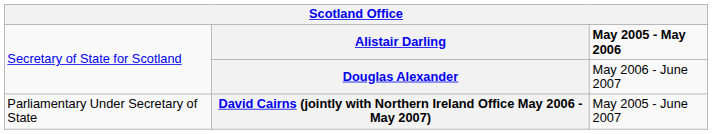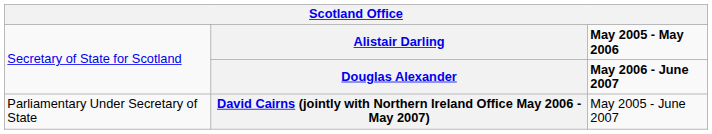(640, 76) normal -> (639, 76) bold
